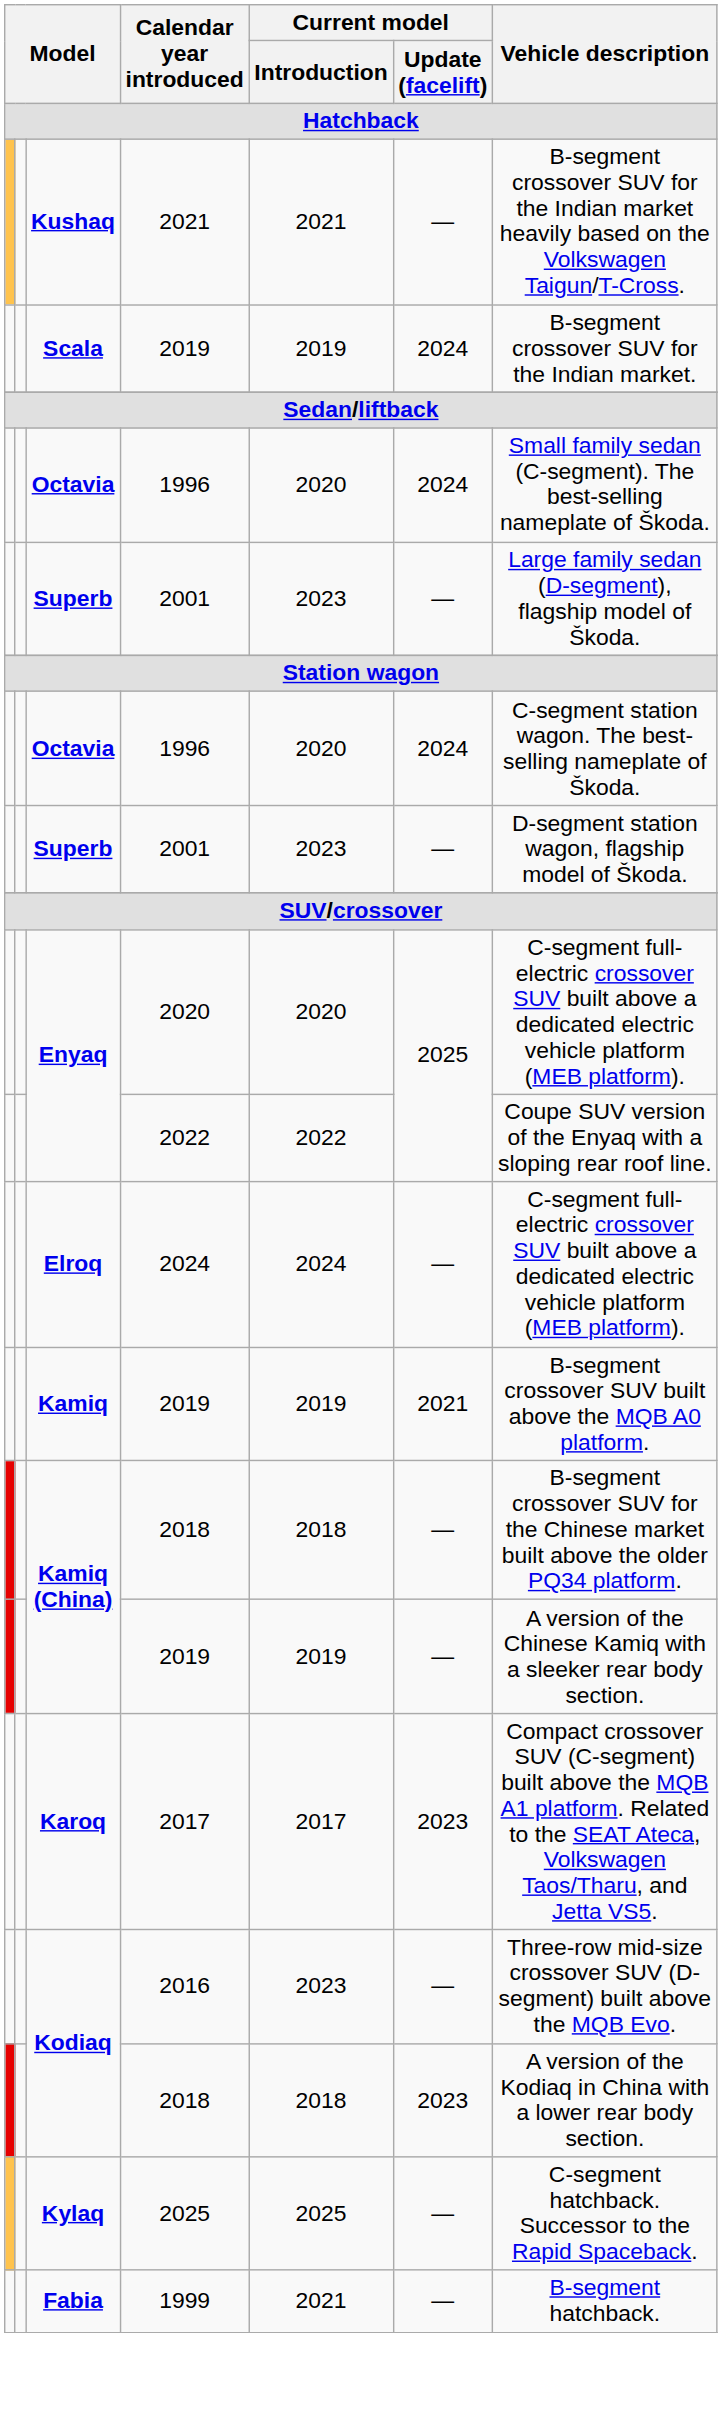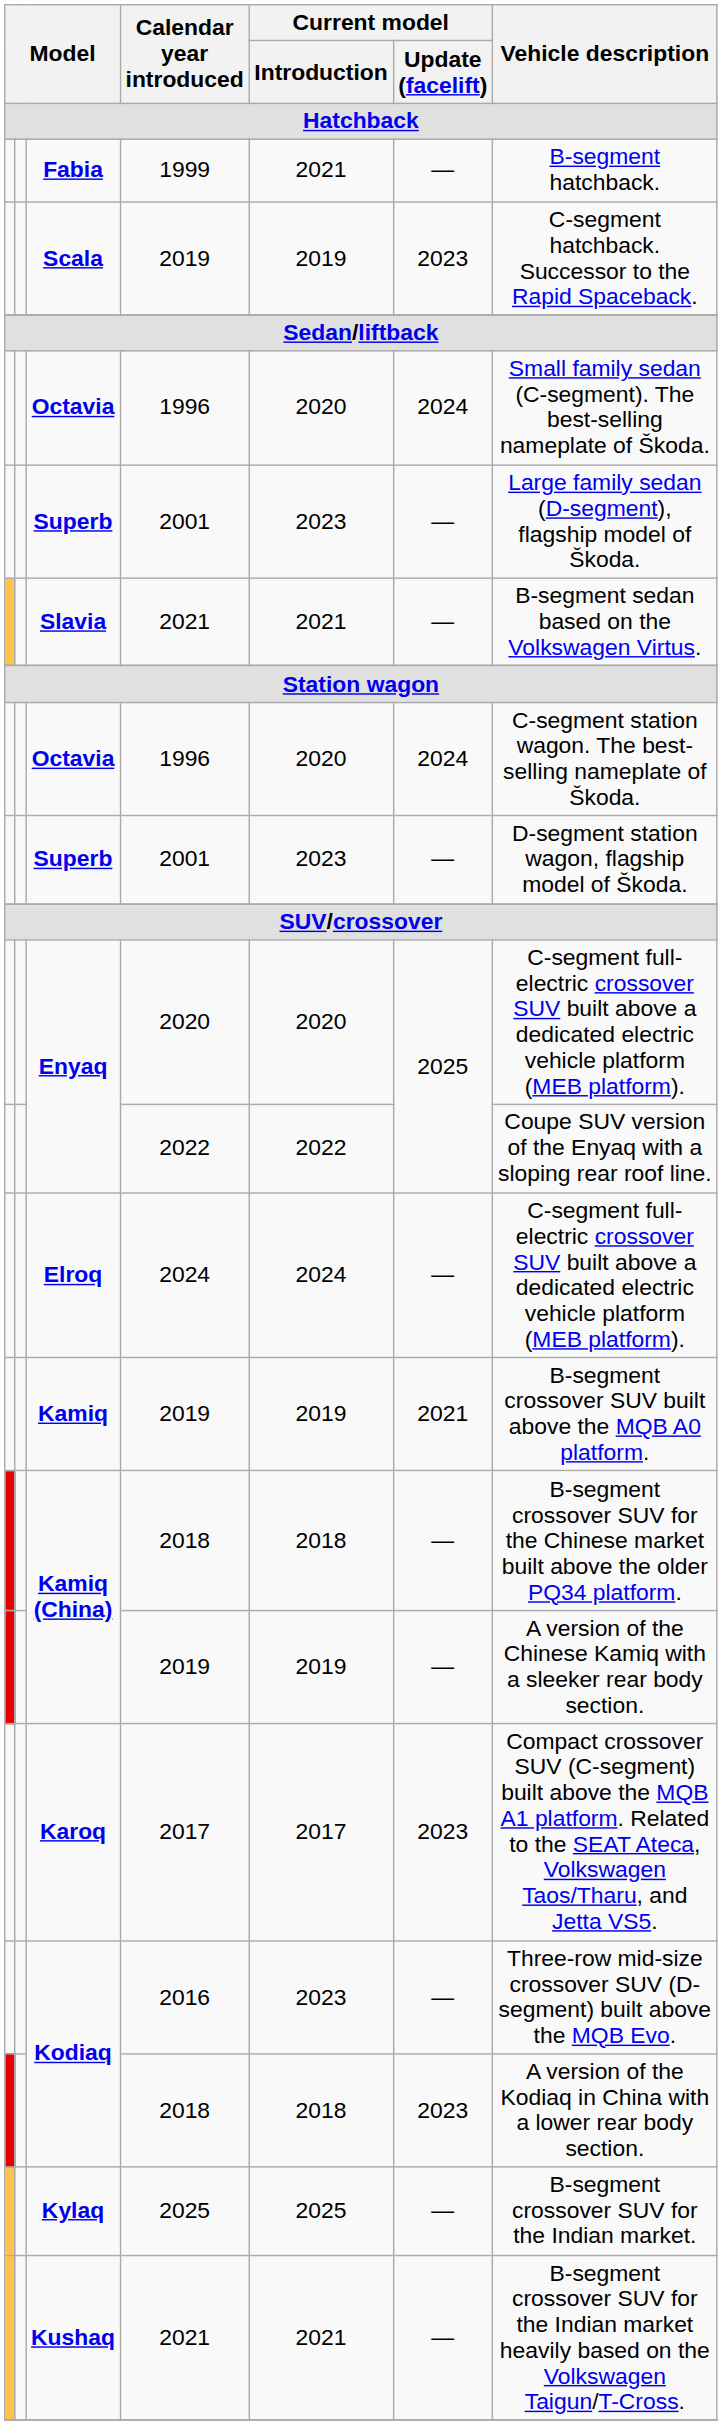rows swapped: (73, 2300) <-> (73, 221)
(443, 347) 2024 -> (443, 257) 2023
(605, 347) B-segment crossover SUV for the Indian market. -> (605, 257) C-segment hatchback. Successor to the Rapid Spaceback.
+ row: (73, 621)
(605, 2213) C-segment hatchback. Successor to the Rapid Spaceback. -> (605, 2210) B-segment crossover SUV for the Indian market.
